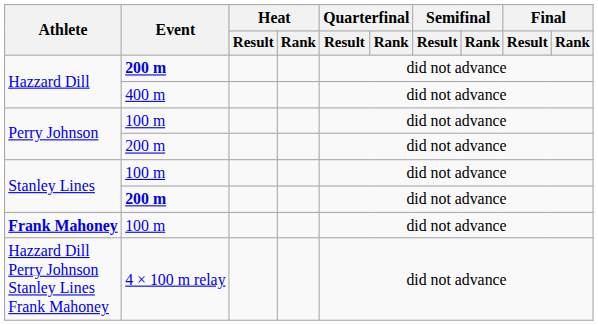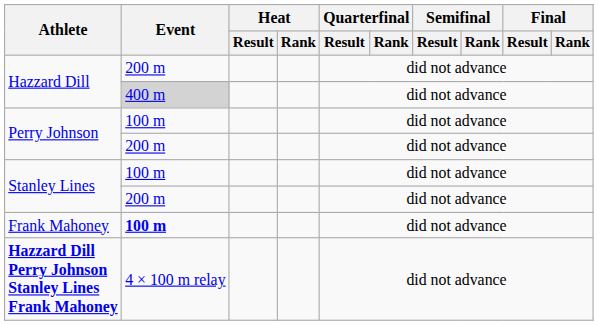(146, 68) bold -> (145, 68) normal
(145, 94) no background -> (145, 94) lightgrey background
(146, 199) bold -> (145, 199) normal
(63, 225) bold -> (59, 225) normal
(145, 225) normal -> (146, 225) bold
(59, 279) normal -> (63, 279) bold
